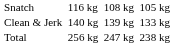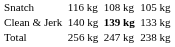(119, 22) normal -> (119, 22) bold
